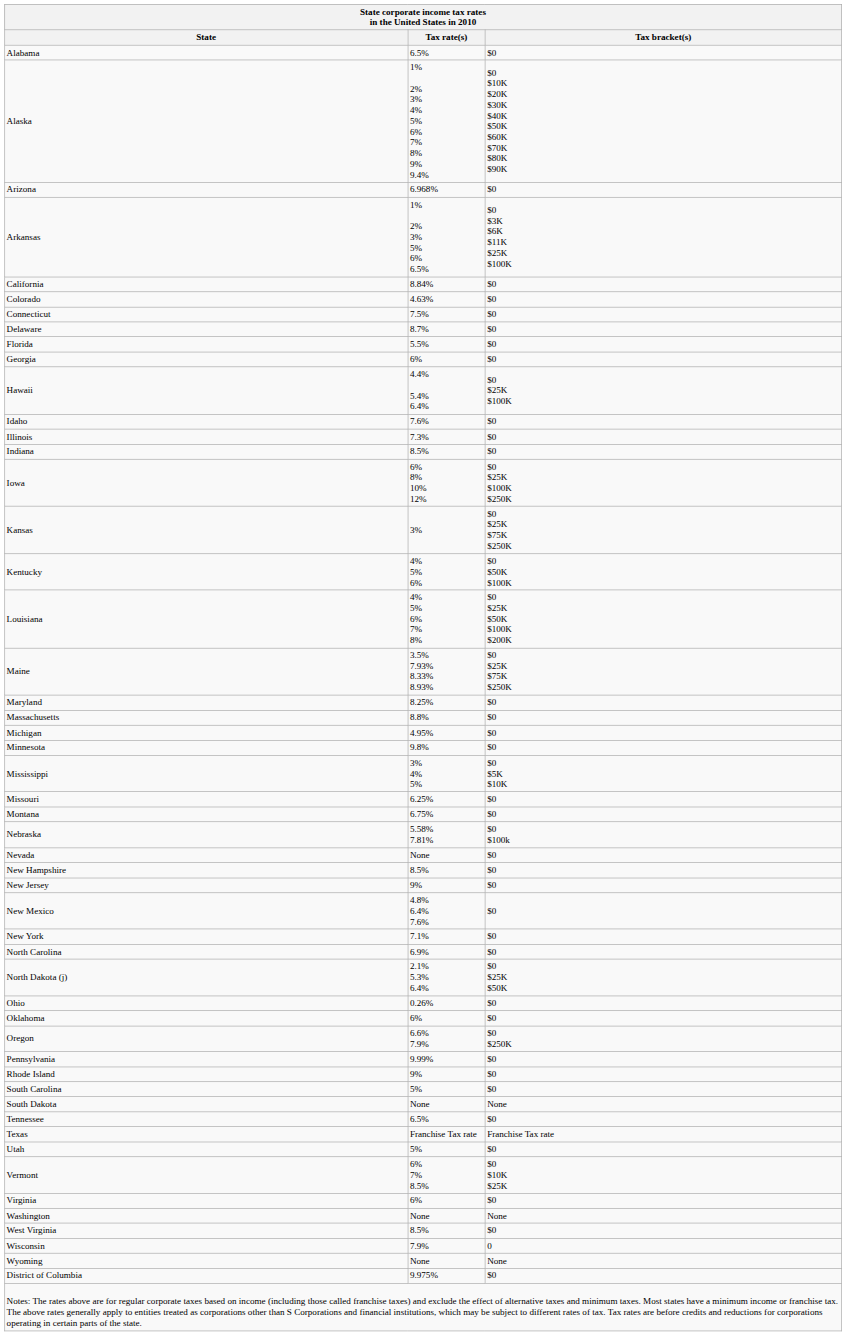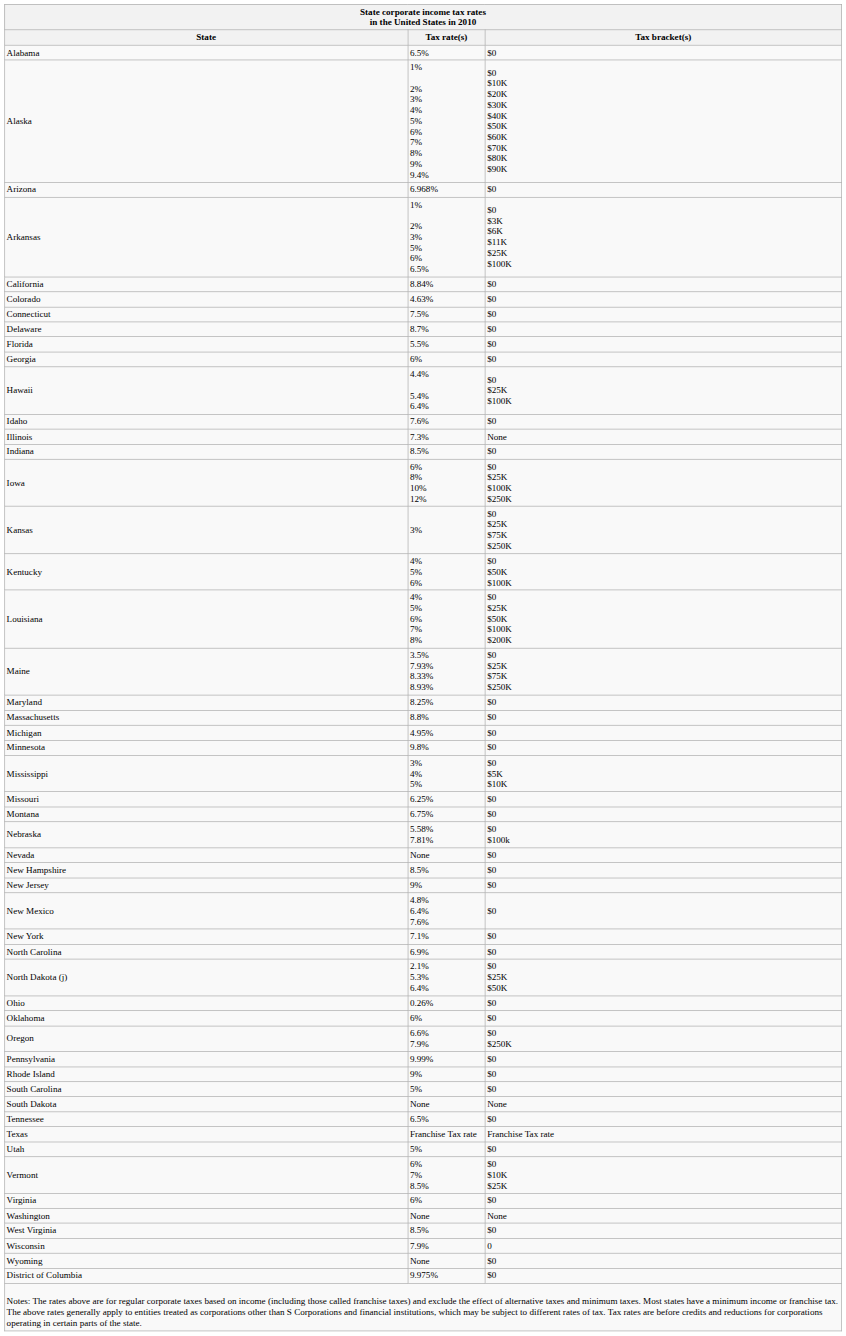(492, 436) $0 -> (497, 436) None
(497, 1261) None -> (492, 1261) $0
